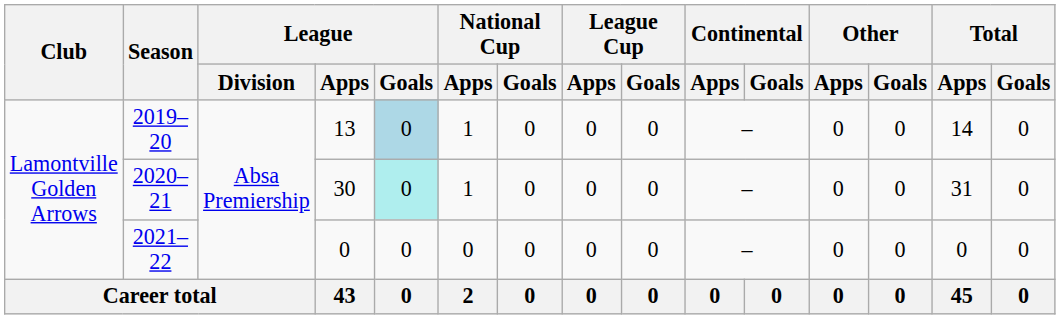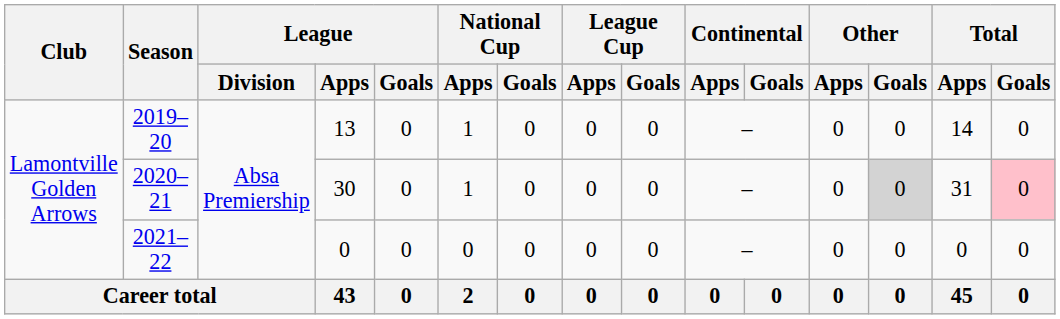(406, 129) lightblue background -> (406, 129) no background
(406, 189) paleturquoise background -> (406, 189) no background
(900, 189) no background -> (900, 189) lightgrey background
(1023, 189) no background -> (1023, 189) pink background
